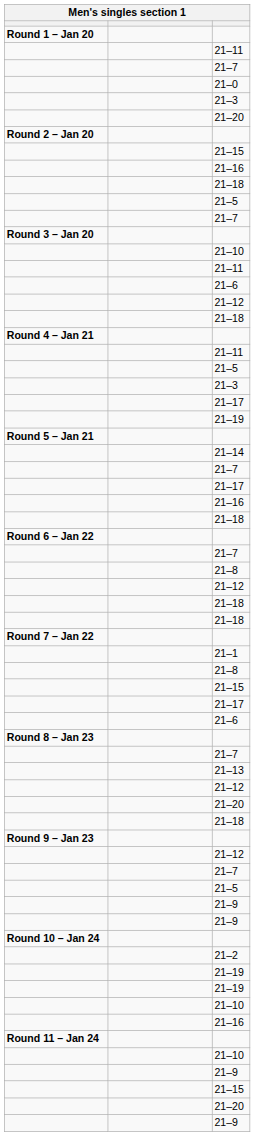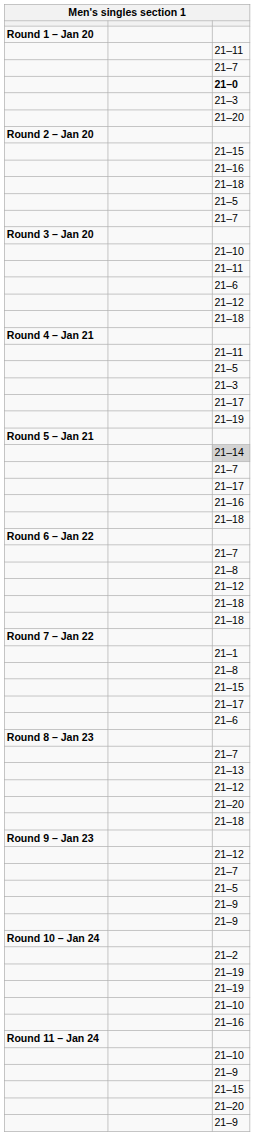(226, 84) normal -> (226, 84) bold
(229, 453) no background -> (229, 453) lightgrey background
